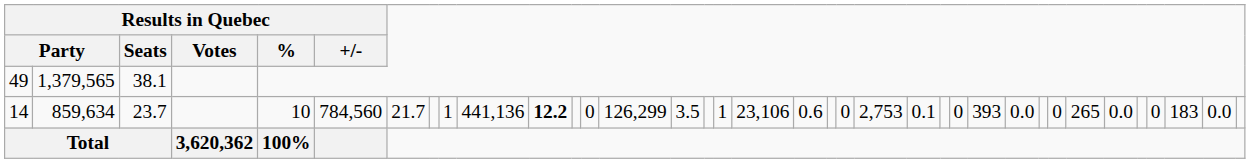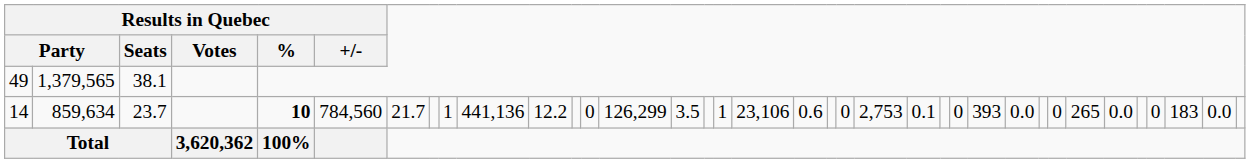(301, 111) normal -> (301, 111) bold
(550, 111) bold -> (550, 111) normal
